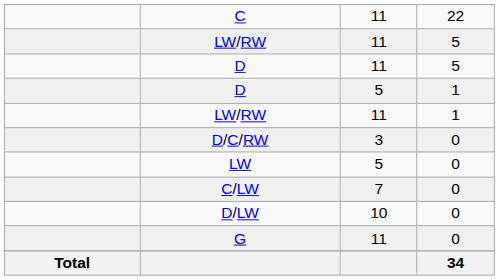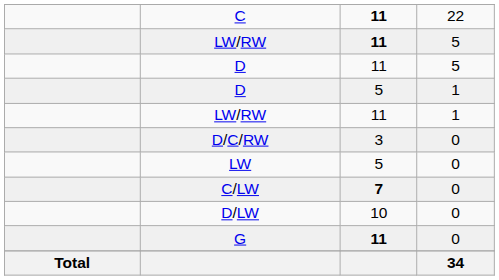(379, 16) normal -> (379, 16) bold
(379, 41) normal -> (379, 41) bold
(379, 189) normal -> (379, 189) bold
(379, 238) normal -> (379, 238) bold
